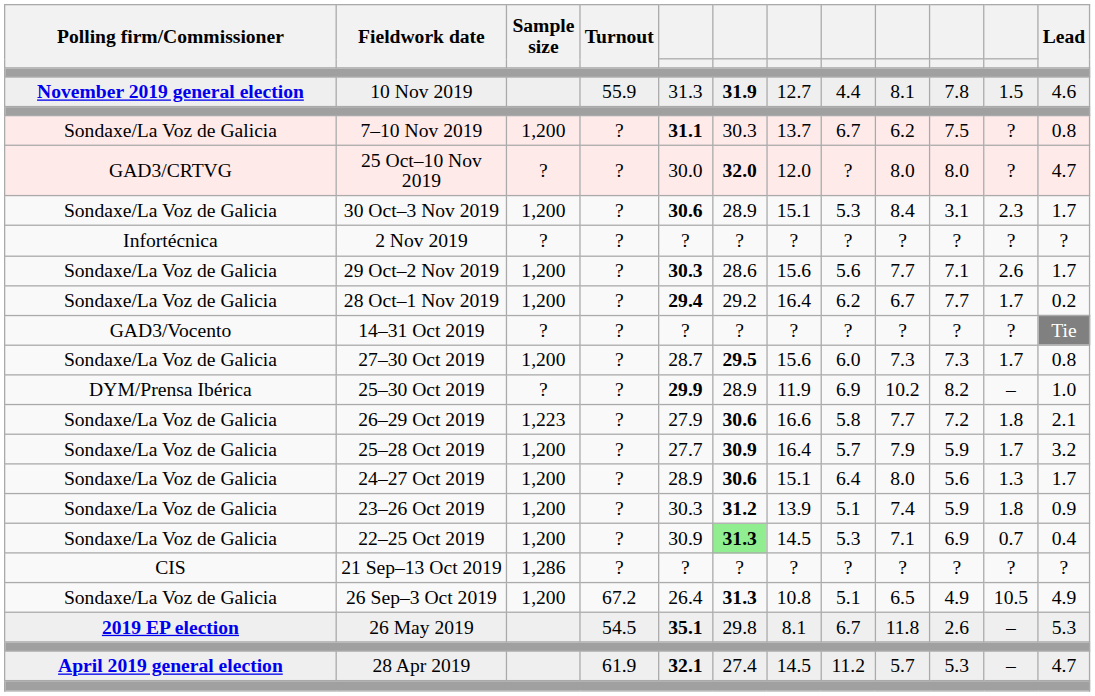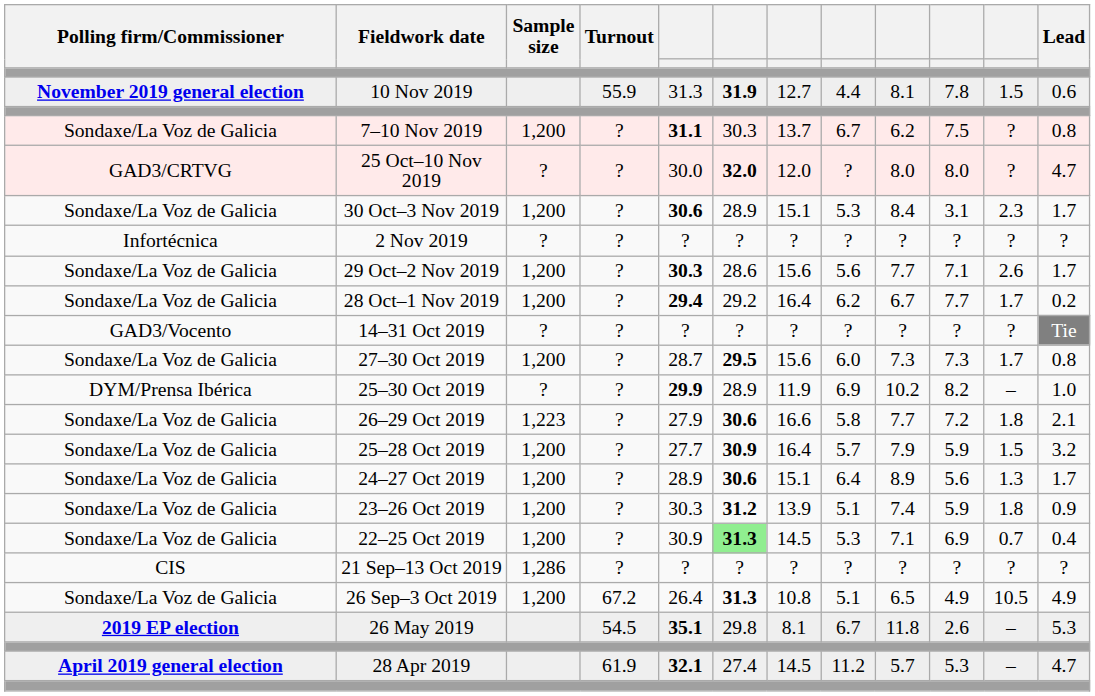(1064, 91) 4.6 -> (1064, 91) 0.6
(1011, 448) 1.7 -> (1011, 448) 1.5
(902, 478) 8.0 -> (902, 478) 8.9
